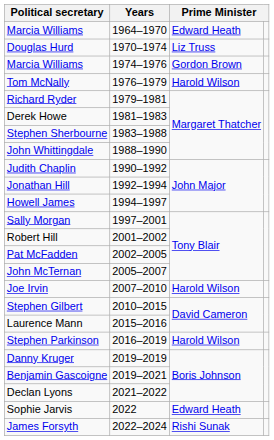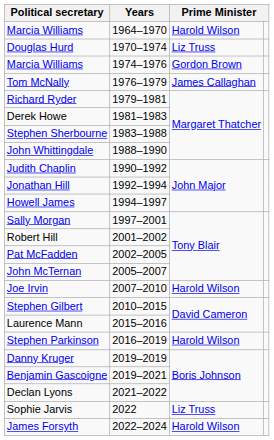(206, 30) Edward Heath -> (206, 30) Harold Wilson
(206, 82) Harold Wilson -> (214, 82) James Callaghan
(206, 409) Edward Heath -> (194, 409) Liz Truss
(201, 427) Rishi Sunak -> (206, 427) Harold Wilson
